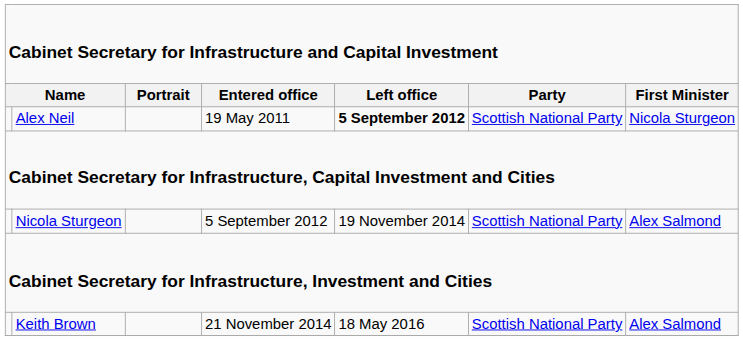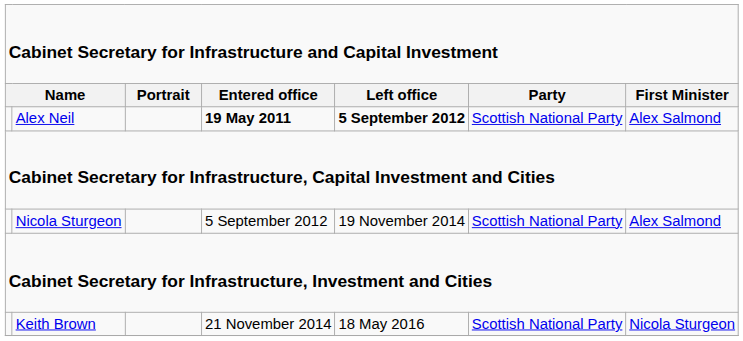(247, 118) normal -> (248, 118) bold
(682, 118) Nicola Sturgeon -> (675, 118) Alex Salmond
(675, 323) Alex Salmond -> (682, 323) Nicola Sturgeon
